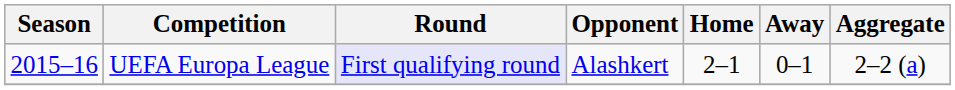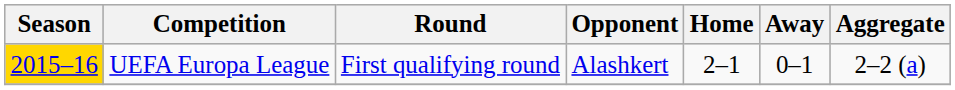(54, 63) no background -> (54, 63) gold background
(450, 63) lavender background -> (450, 63) no background
